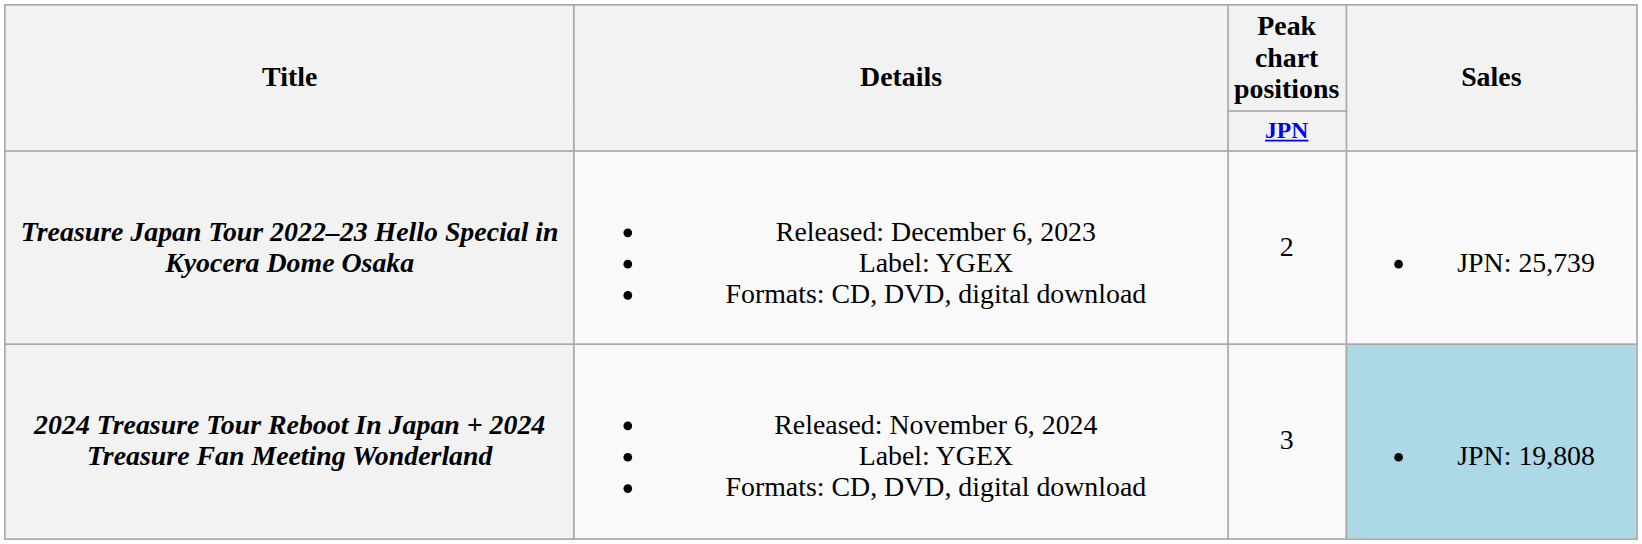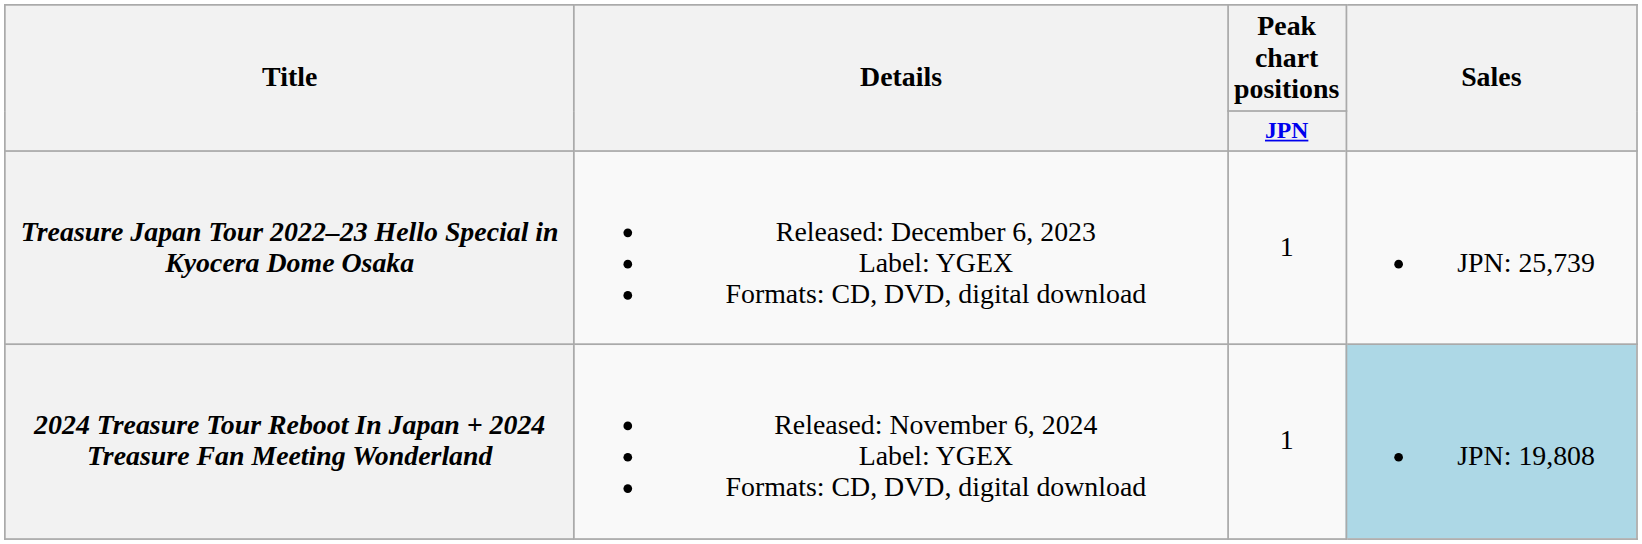(1287, 247) 2 -> (1287, 247) 1
(1287, 441) 3 -> (1287, 441) 1
